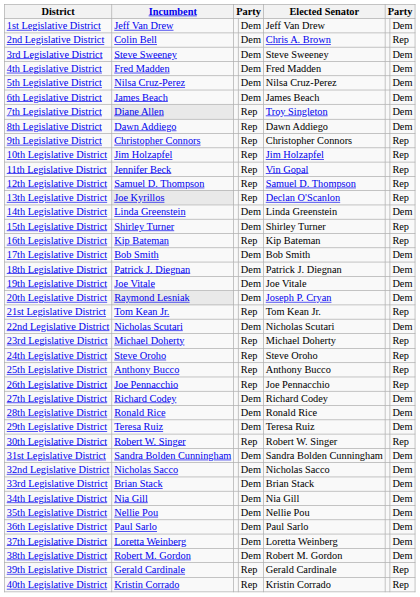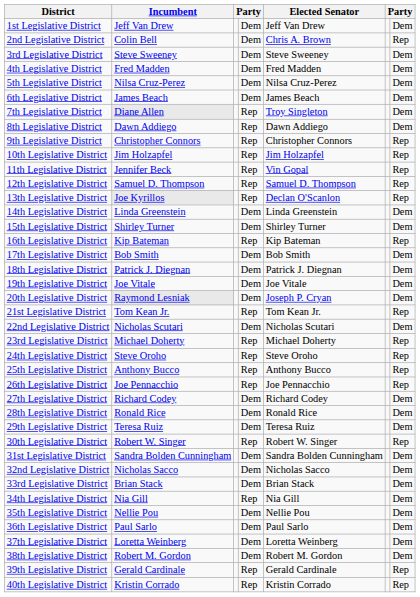(401, 226) Rep -> (402, 226) Dem
(251, 498) Dem -> (249, 498) Rep
